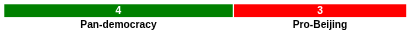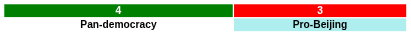(320, 24) no background -> (320, 24) paleturquoise background
